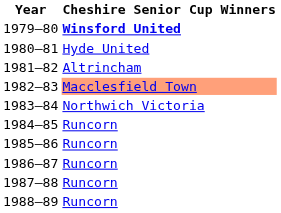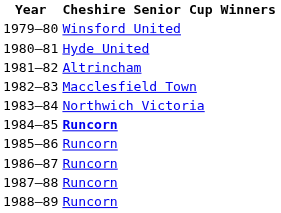(122, 29) bold -> (122, 29) normal
(130, 86) lightsalmon background -> (130, 86) no background
(90, 125) normal -> (90, 125) bold
